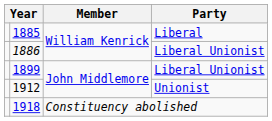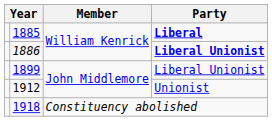(178, 32) normal -> (178, 32) bold
(209, 51) normal -> (209, 51) bold
